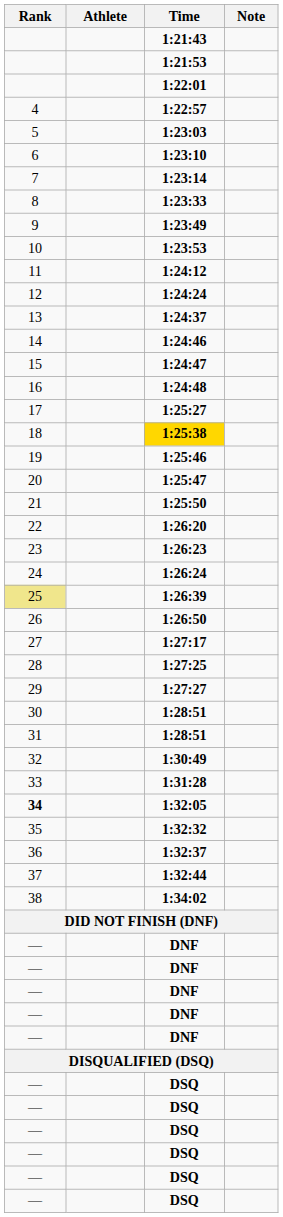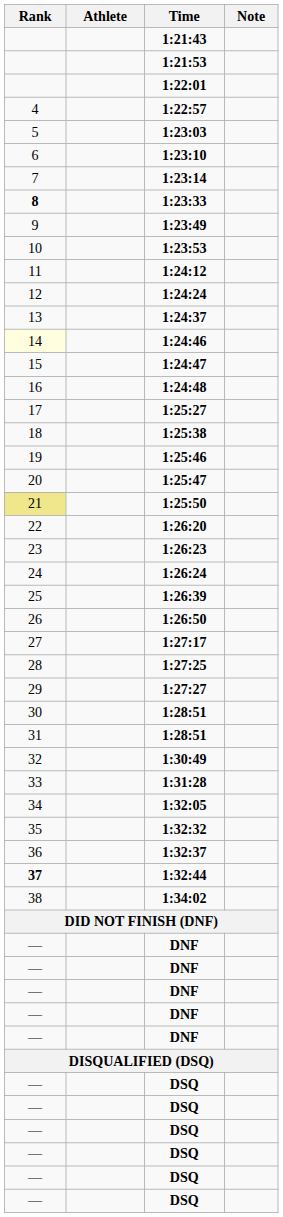(35, 201) normal -> (35, 201) bold
(35, 340) no background -> (35, 340) lightyellow background
(184, 433) gold background -> (184, 433) no background
(35, 503) no background -> (35, 503) khaki background
(35, 596) khaki background -> (35, 596) no background
(35, 805) bold -> (35, 805) normal
(35, 875) normal -> (35, 875) bold
